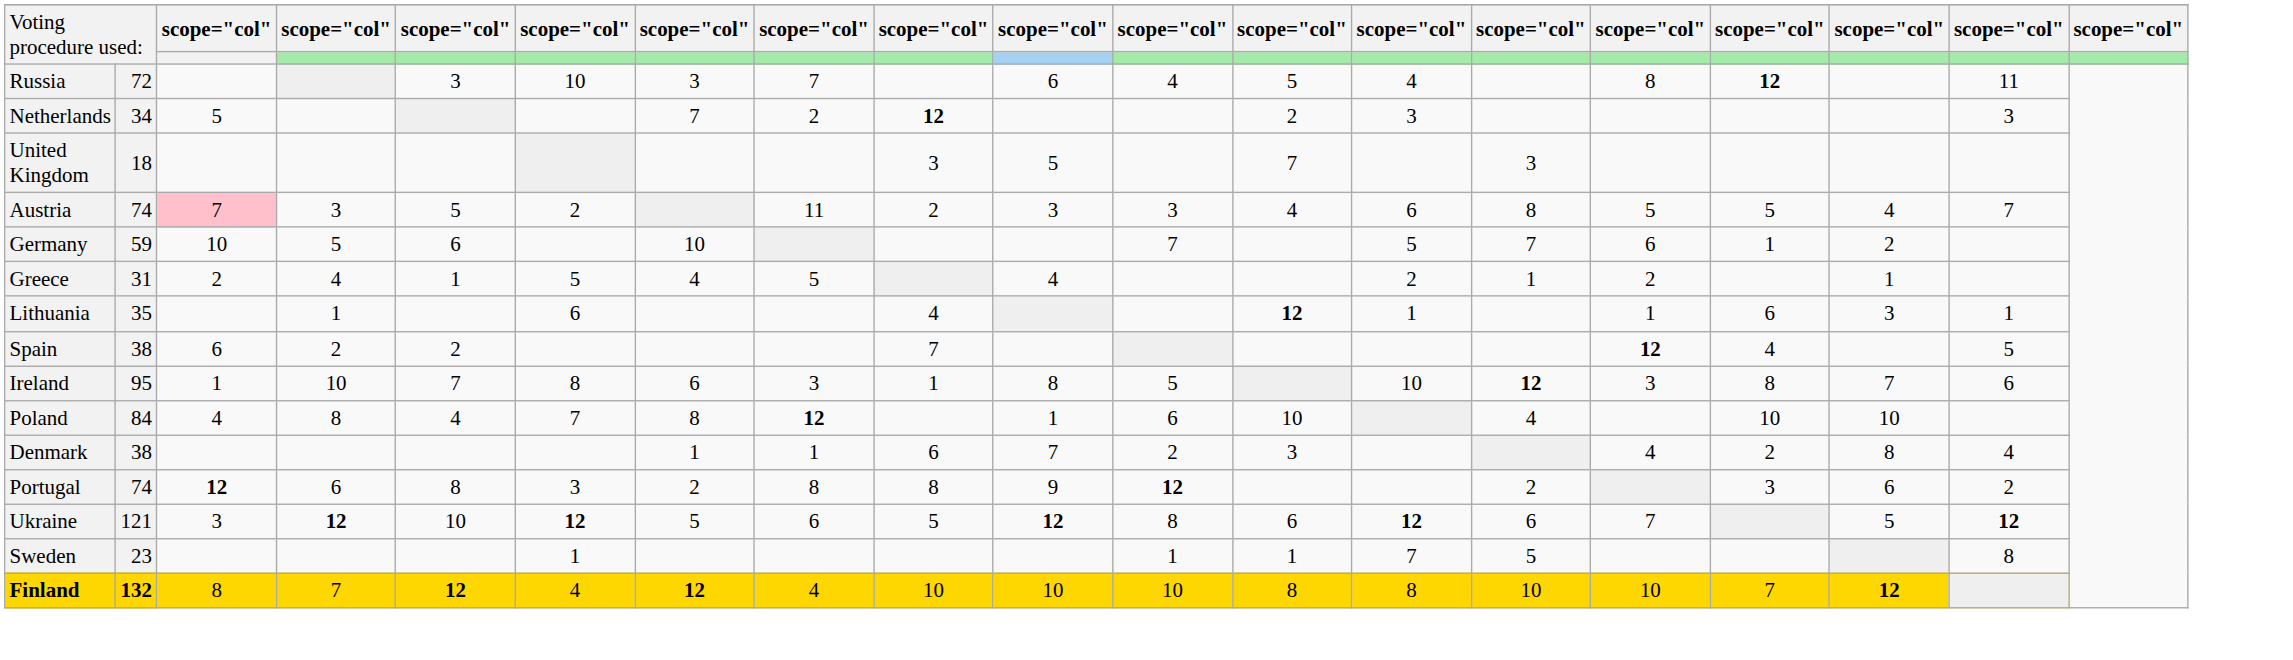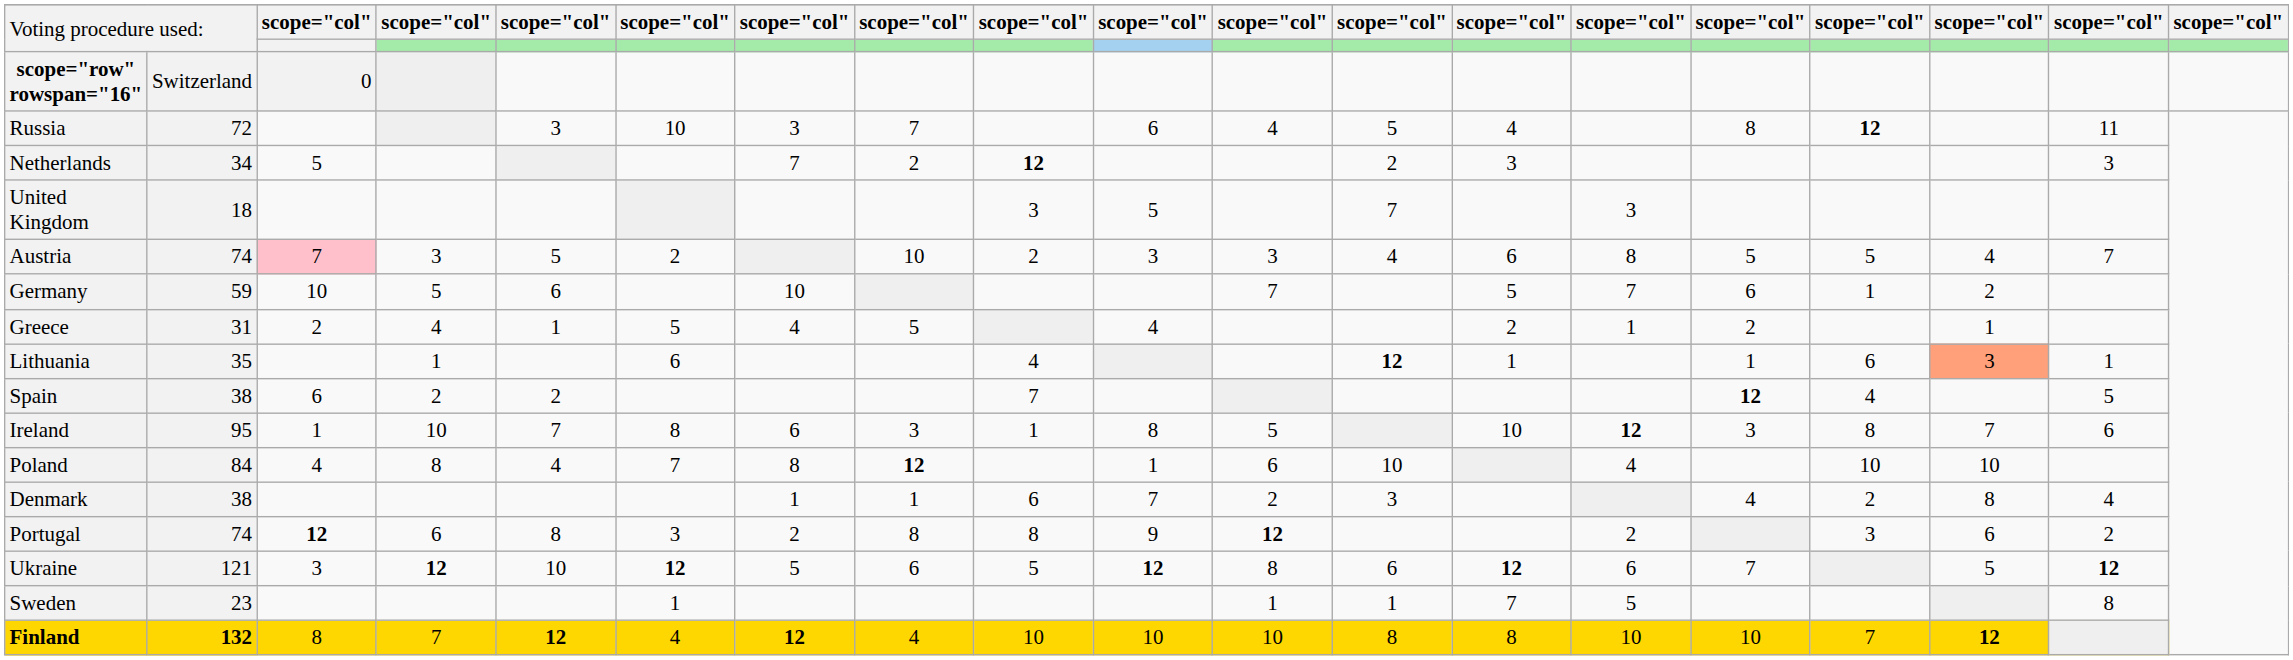+ row: (76, 81)
(814, 210) 11 -> (914, 257) 10
(1889, 313) no background -> (1989, 360) lightsalmon background
